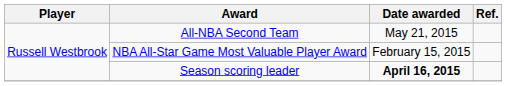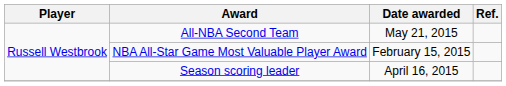(421, 71) bold -> (421, 71) normal
